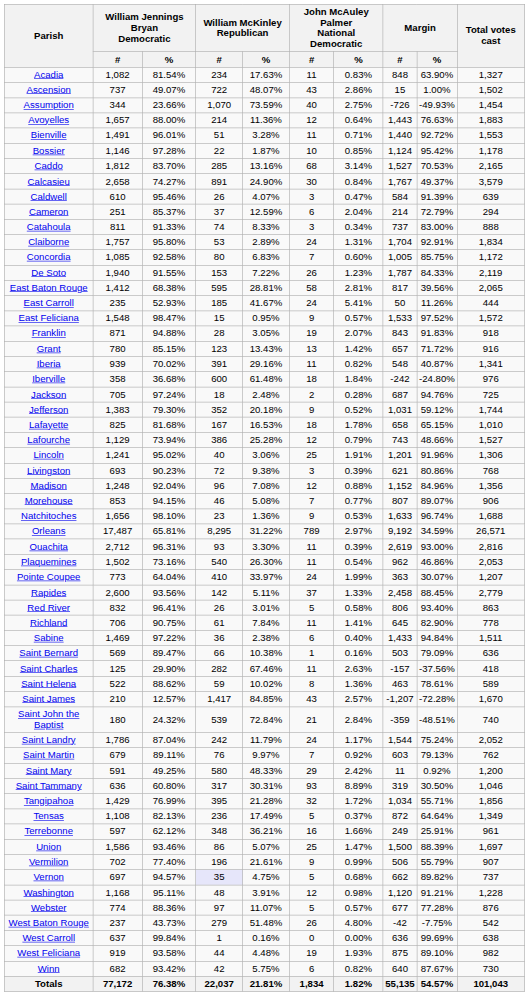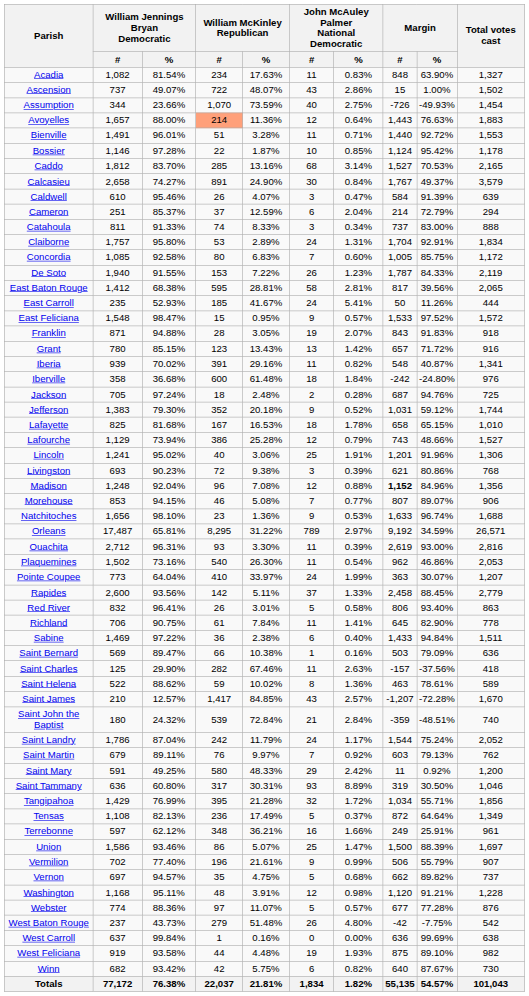(219, 120) no background -> (219, 120) lightsalmon background
(400, 486) normal -> (400, 486) bold
(219, 877) lavender background -> (219, 877) no background
